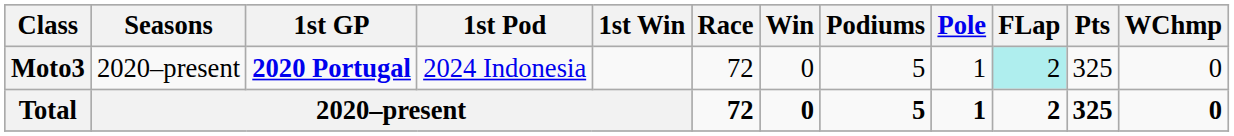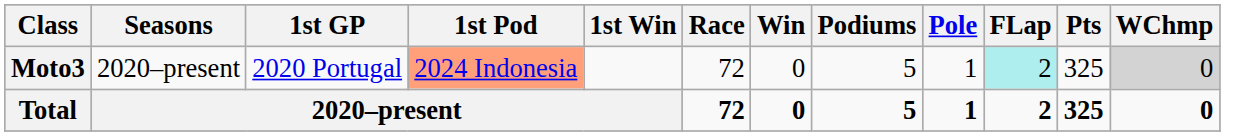(332, 67) bold -> (327, 67) normal
(505, 67) no background -> (496, 67) lightsalmon background
(1215, 67) no background -> (1207, 67) lightgrey background
